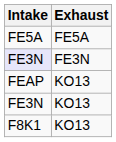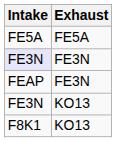(72, 81) KO13 -> (72, 81) FE3N
